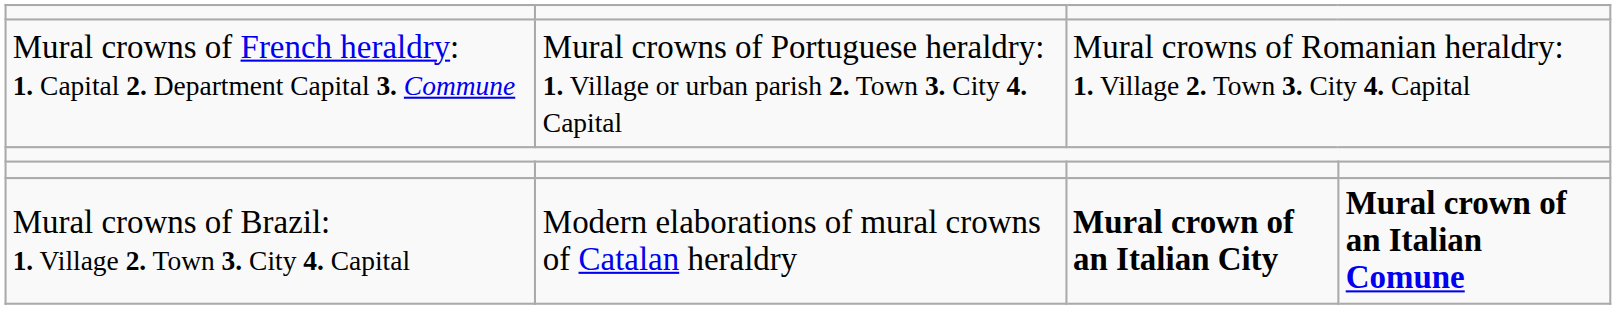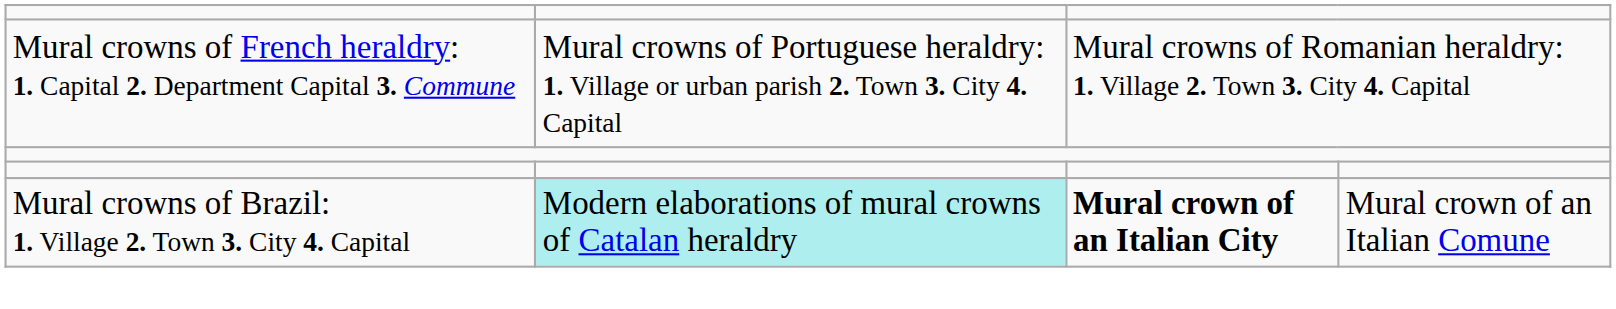(792, 239) no background -> (792, 221) paleturquoise background
(1456, 239) bold -> (1469, 221) normal
